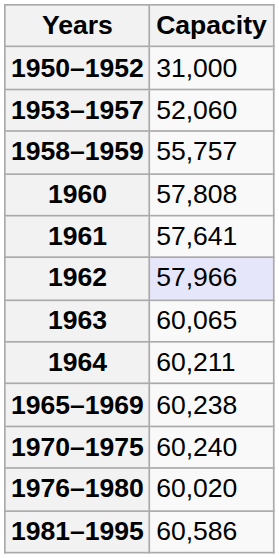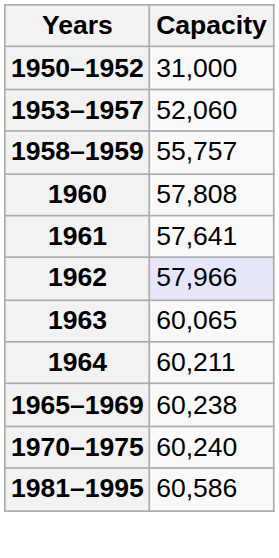- row: (77, 488)
